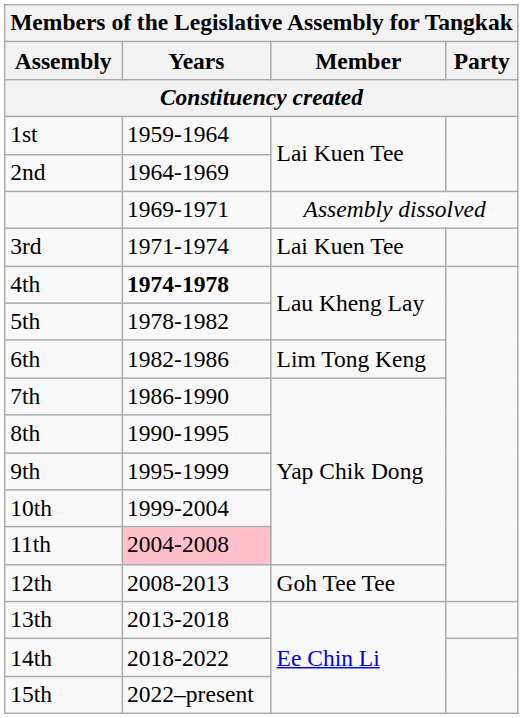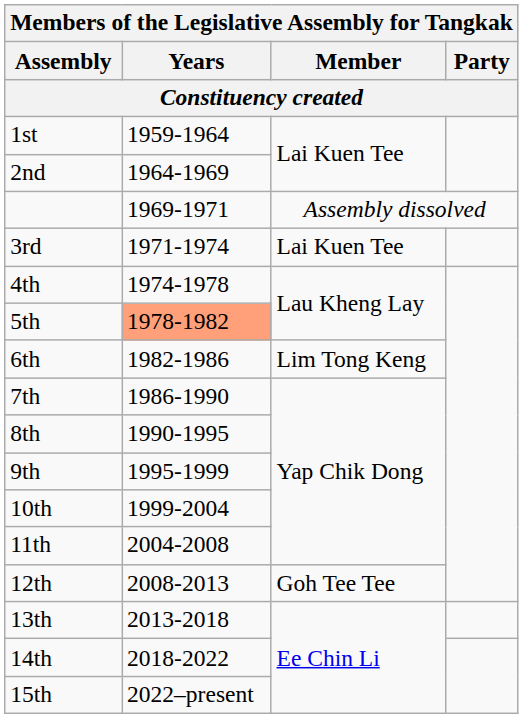(178, 284) bold -> (178, 284) normal
(178, 321) no background -> (178, 321) lightsalmon background
(178, 545) pink background -> (178, 545) no background
